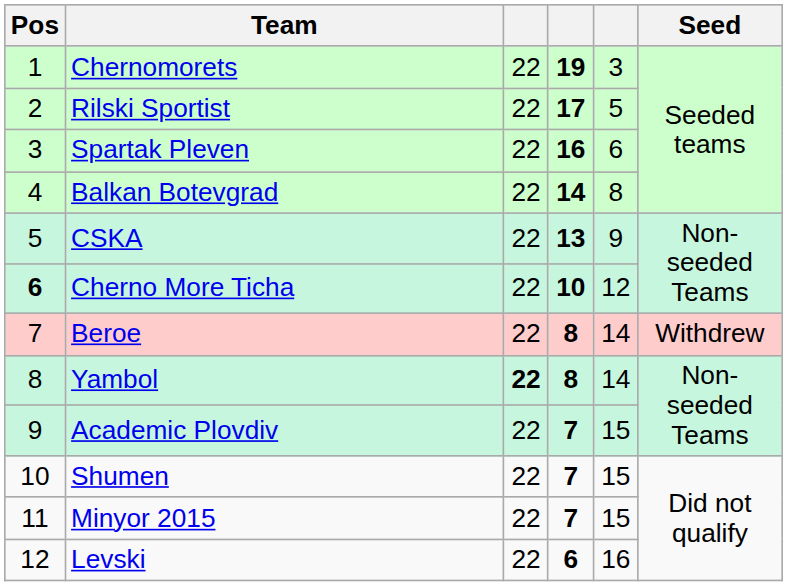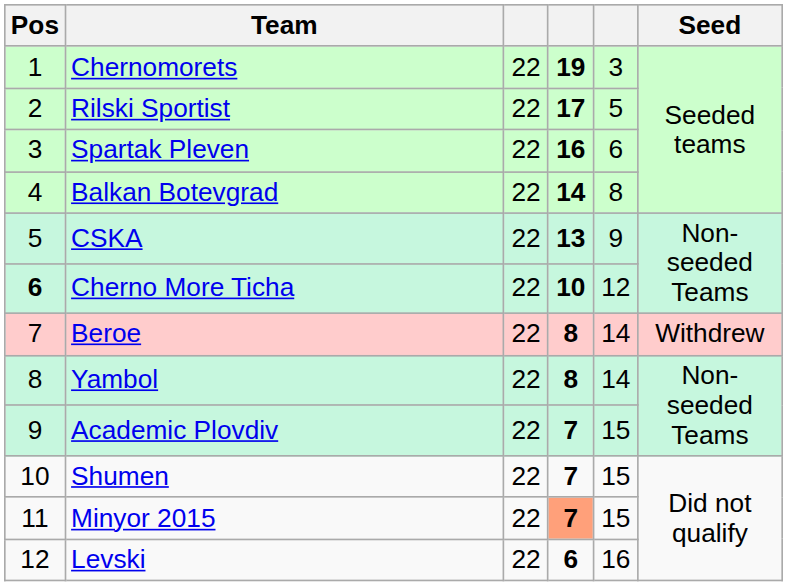(526, 380) bold -> (526, 380) normal
(571, 517) no background -> (571, 517) lightsalmon background
